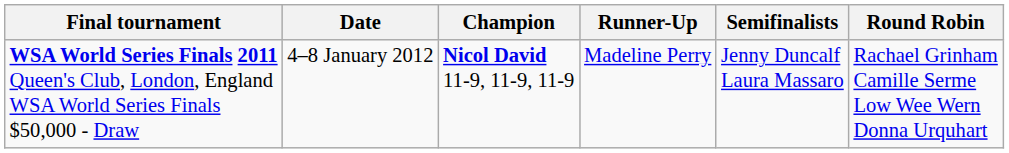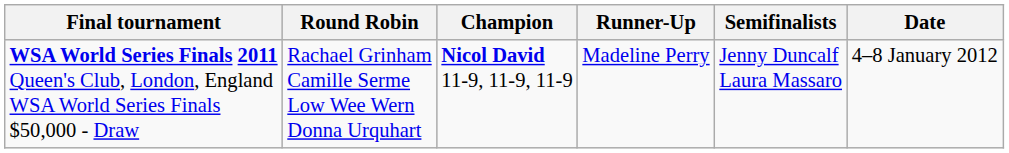columns swapped: (360, 21) <-> (926, 21)
